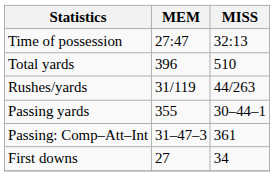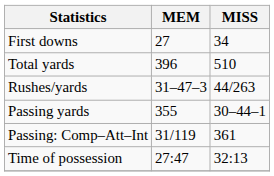rows swapped: (43, 158) <-> (65, 40)
(175, 87) 31/119 -> (181, 87) 31–47–3
(181, 135) 31–47–3 -> (175, 135) 31/119
